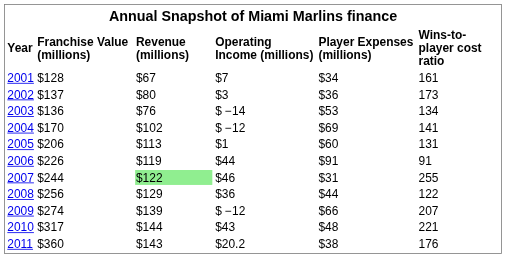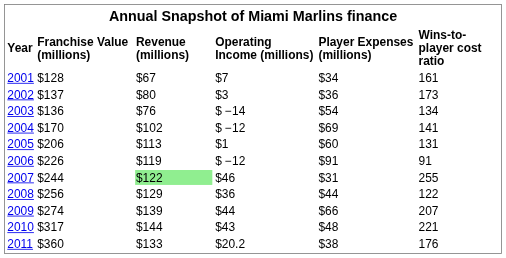(328, 111) $53 -> (328, 111) $54
(225, 161) $44 -> (230, 161) $ −12
(230, 211) $ −12 -> (225, 211) $44
(149, 244) $143 -> (149, 244) $133
